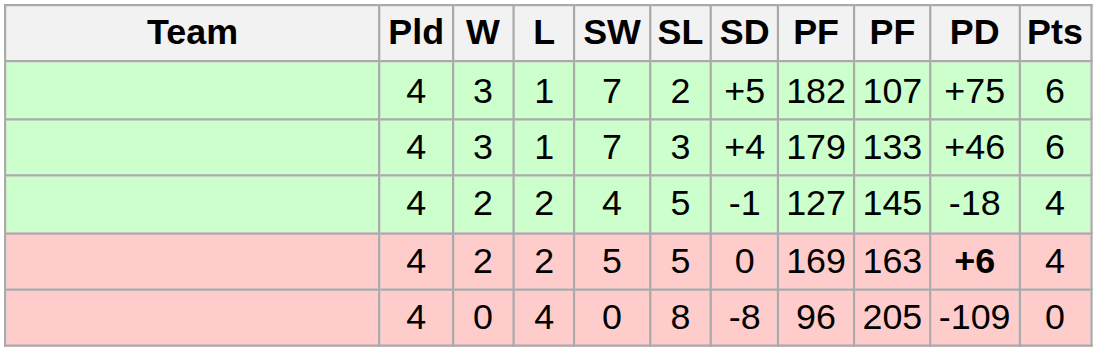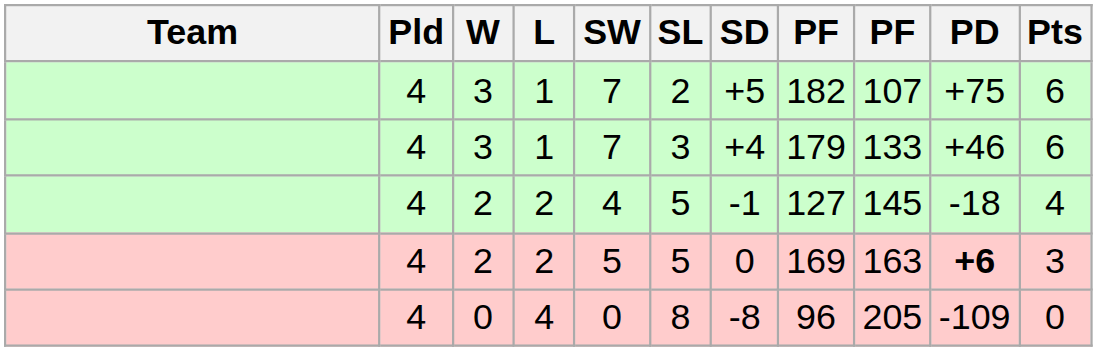(1055, 260) 4 -> (1055, 260) 3
